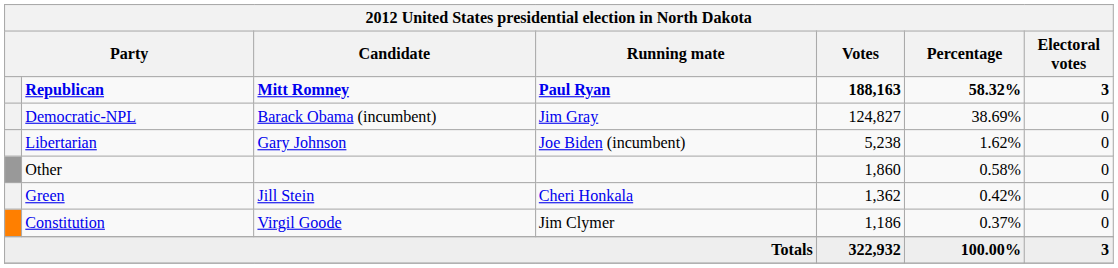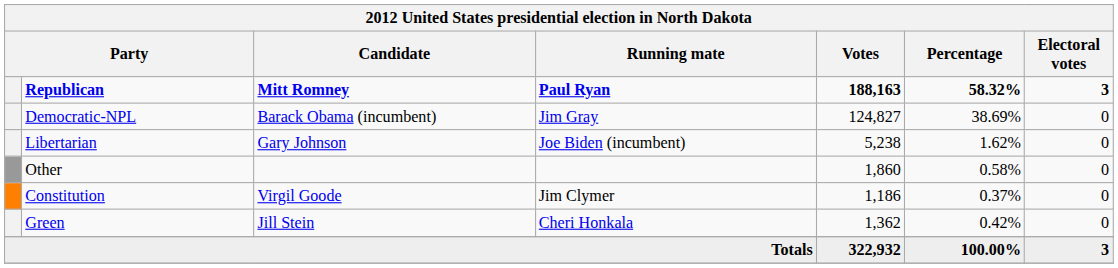rows swapped: (45, 196) <-> (65, 223)
